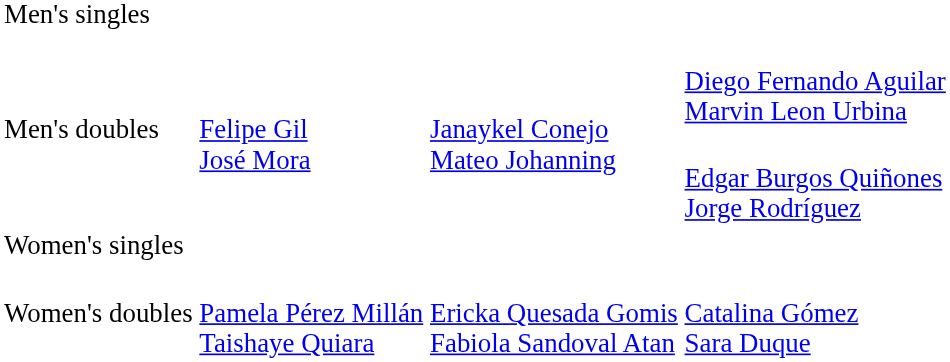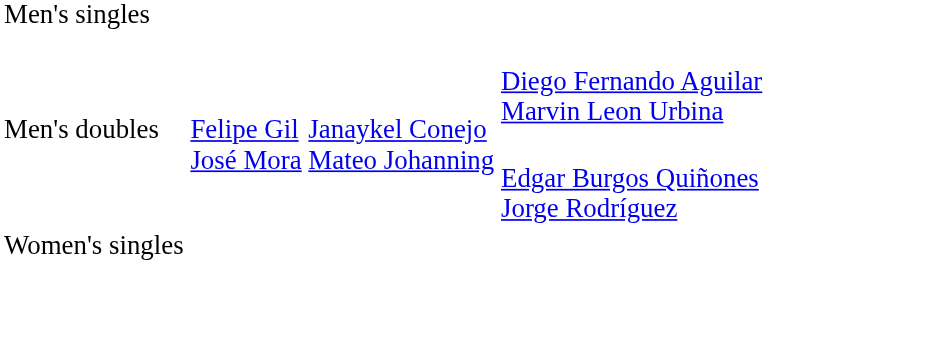- row: (98, 312)
